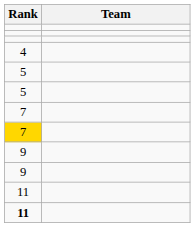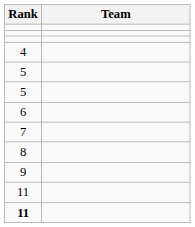(23, 112) 7 -> (23, 112) 6
(23, 132) gold background -> (23, 132) no background
(23, 152) 9 -> (23, 152) 8
